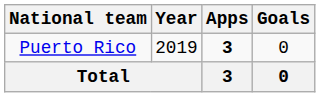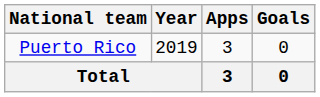(227, 48) bold -> (227, 48) normal
